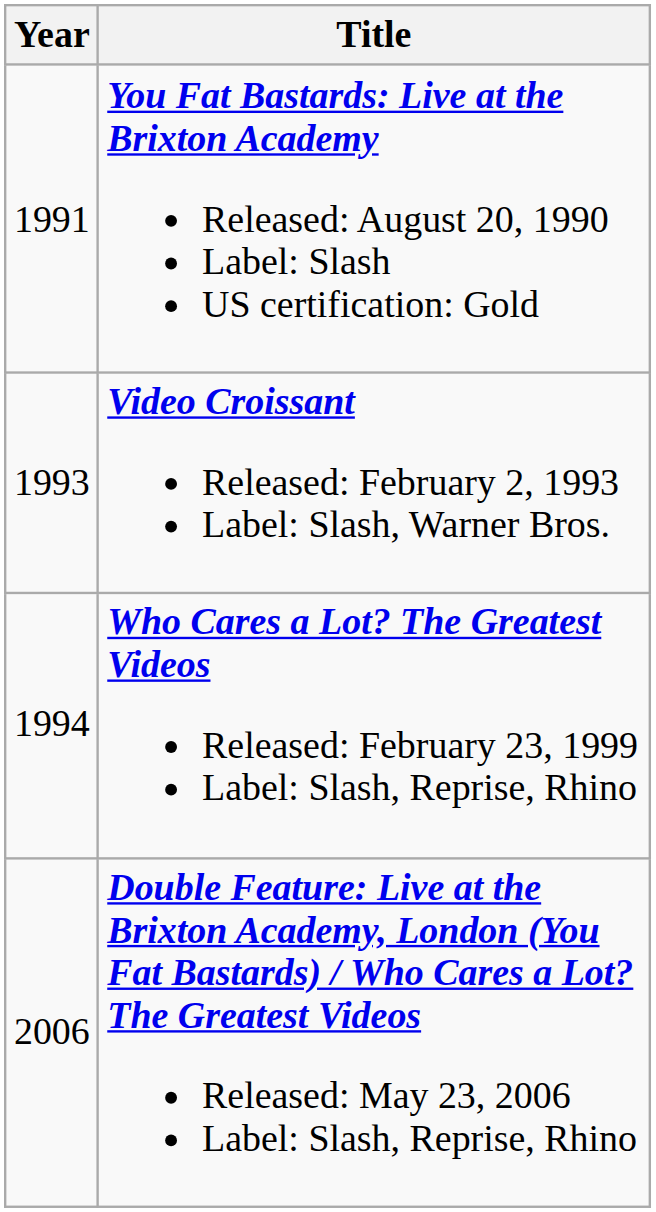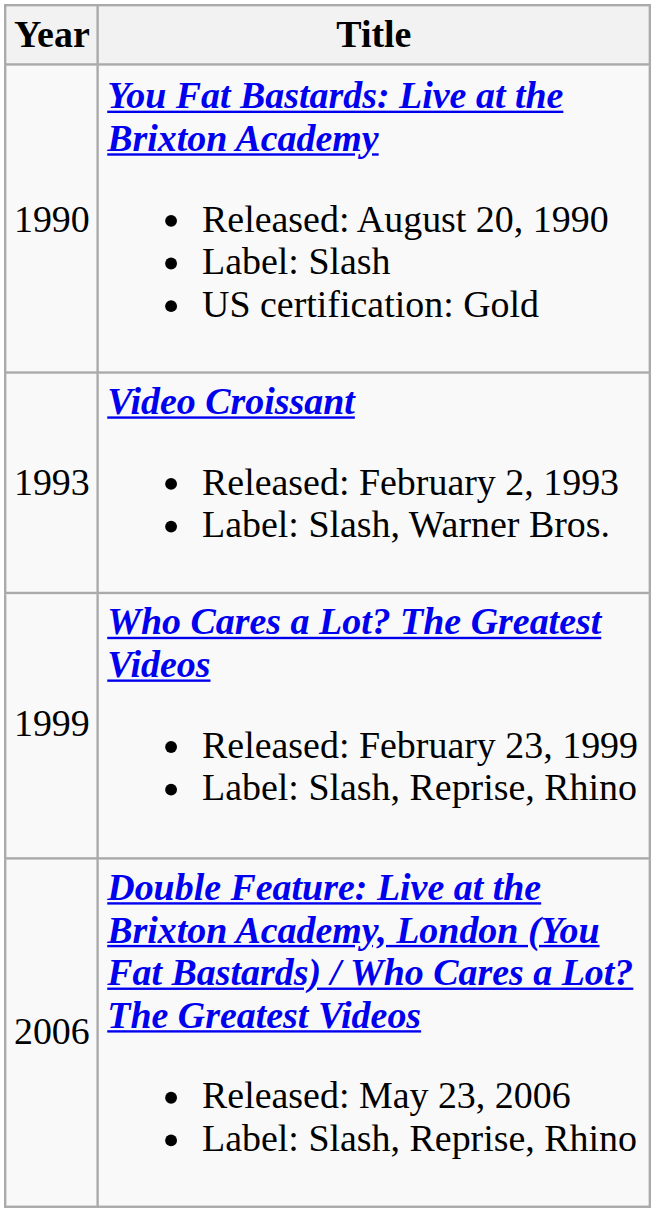(52, 217) 1991 -> (52, 217) 1990
(52, 724) 1994 -> (52, 724) 1999
